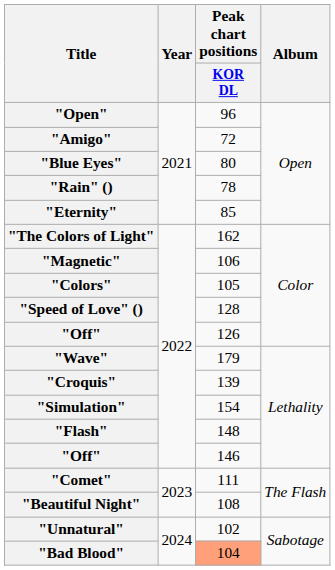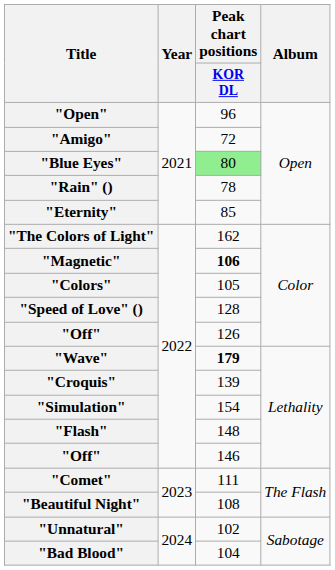(228, 163) no background -> (228, 163) lightgreen background
(228, 260) normal -> (228, 260) bold
(228, 358) normal -> (228, 358) bold
(228, 553) lightsalmon background -> (228, 553) no background
